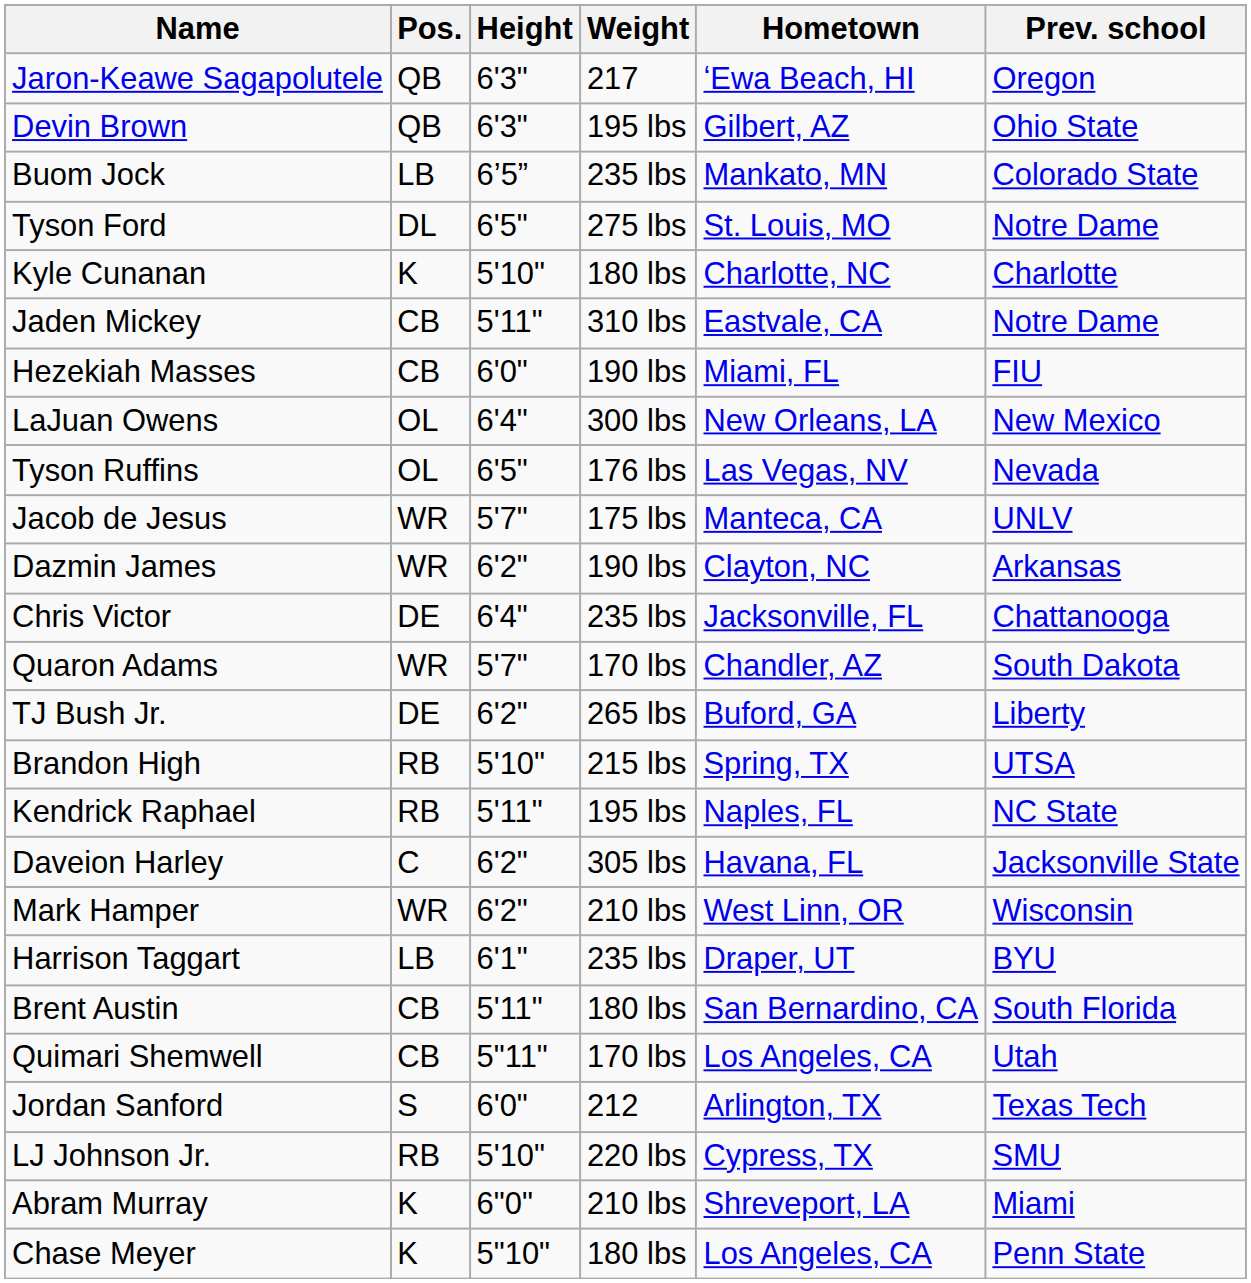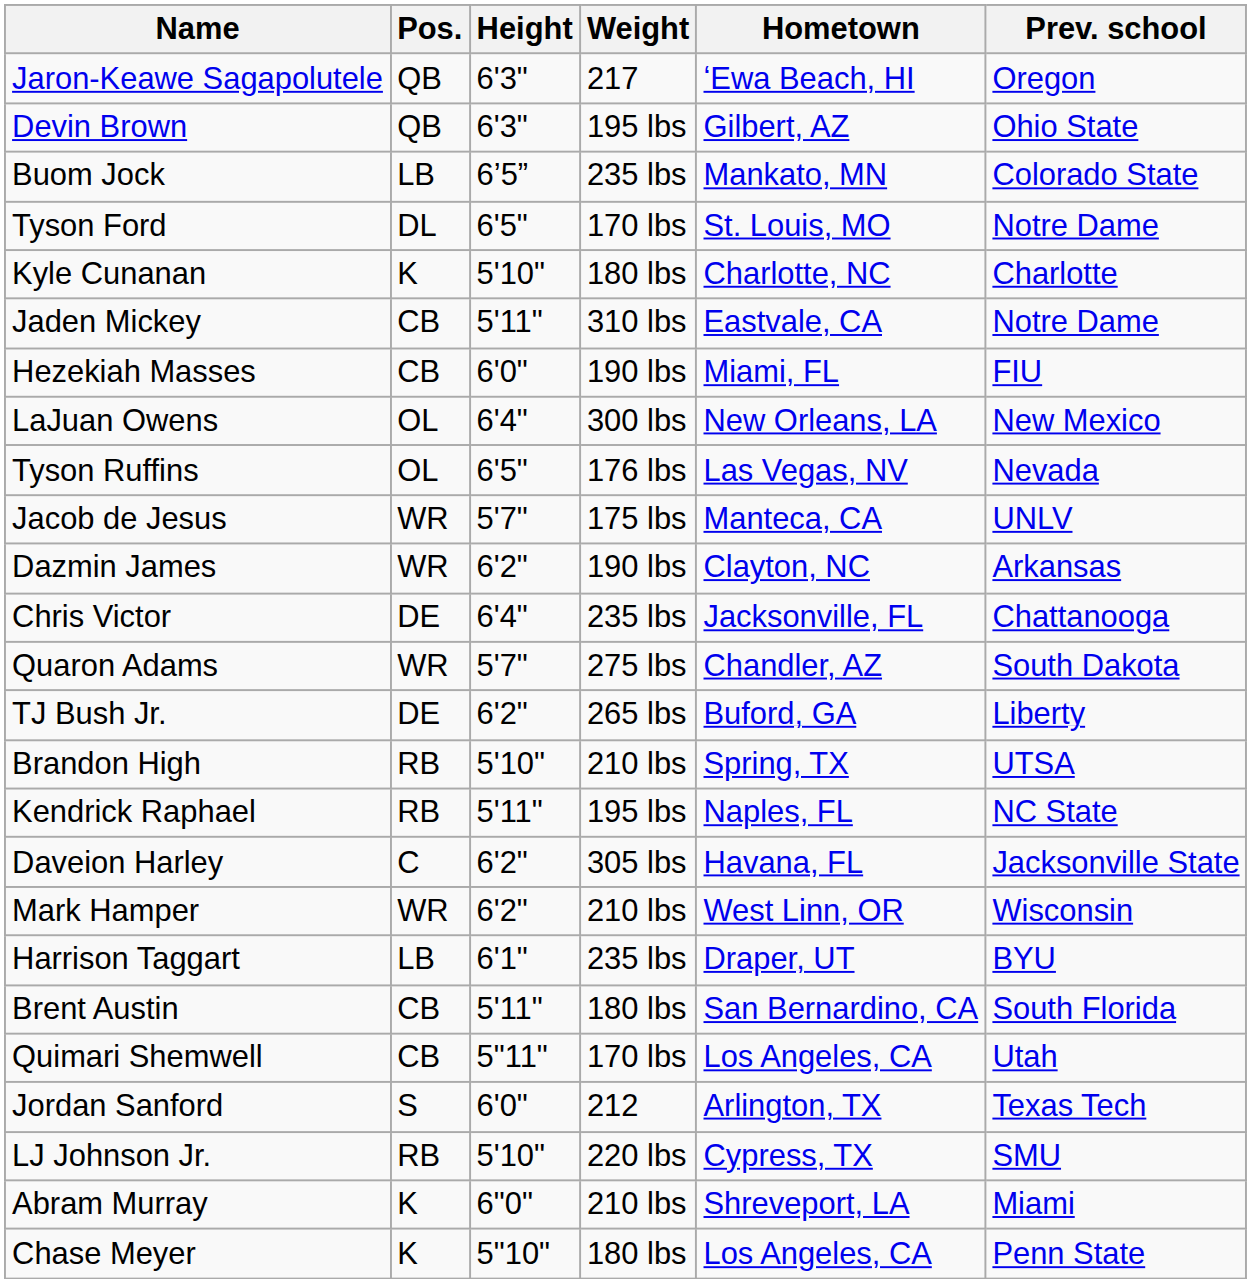(637, 224) 275 lbs -> (637, 224) 170 lbs
(637, 665) 170 lbs -> (637, 665) 275 lbs
(637, 763) 215 lbs -> (637, 763) 210 lbs
